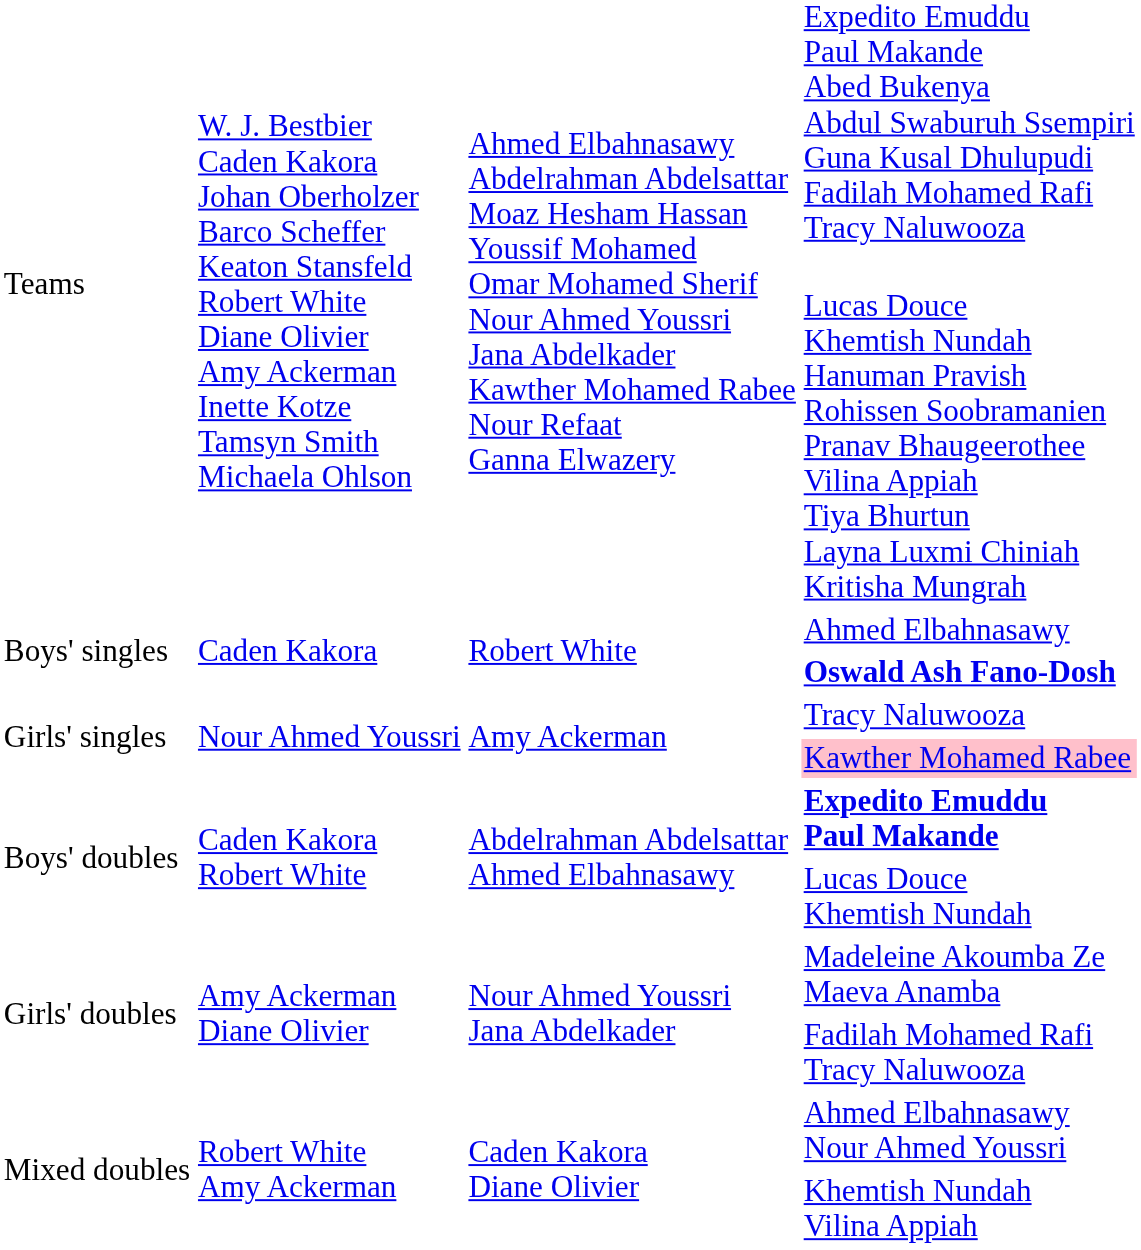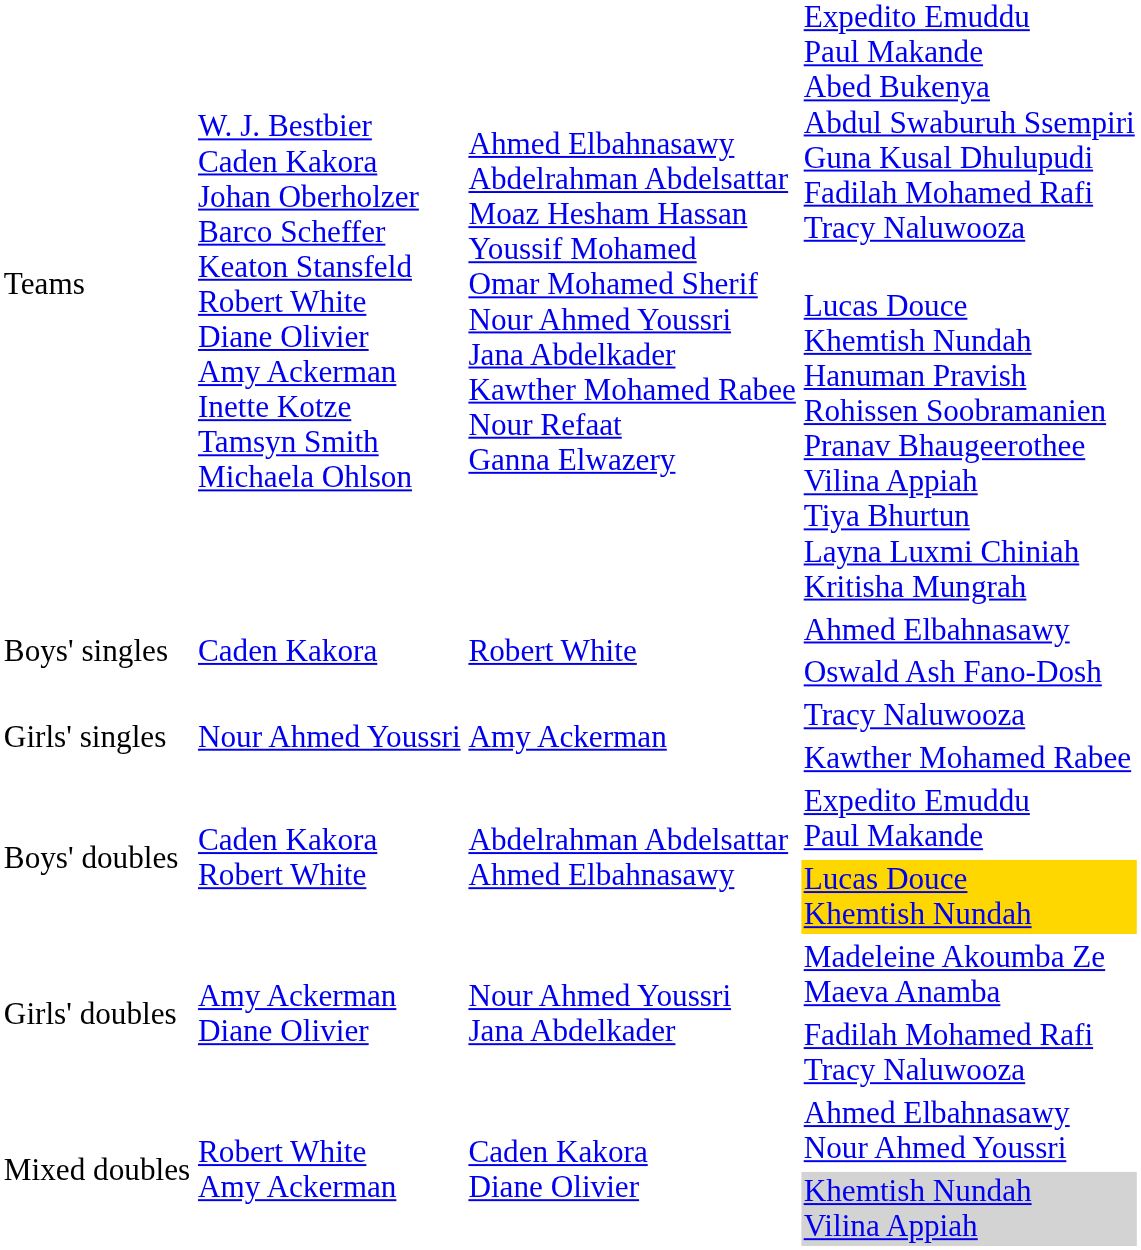(960, 672) bold -> (953, 672) normal
(967, 758) pink background -> (967, 758) no background
(925, 818) bold -> (917, 818) normal
(918, 896) no background -> (918, 896) gold background
(918, 1208) no background -> (918, 1208) lightgrey background
